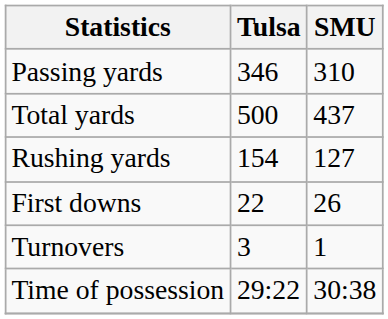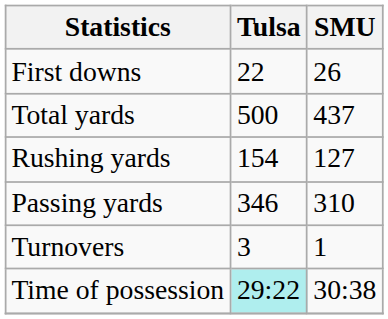rows swapped: (76, 202) <-> (87, 71)
(268, 290) no background -> (268, 290) paleturquoise background
